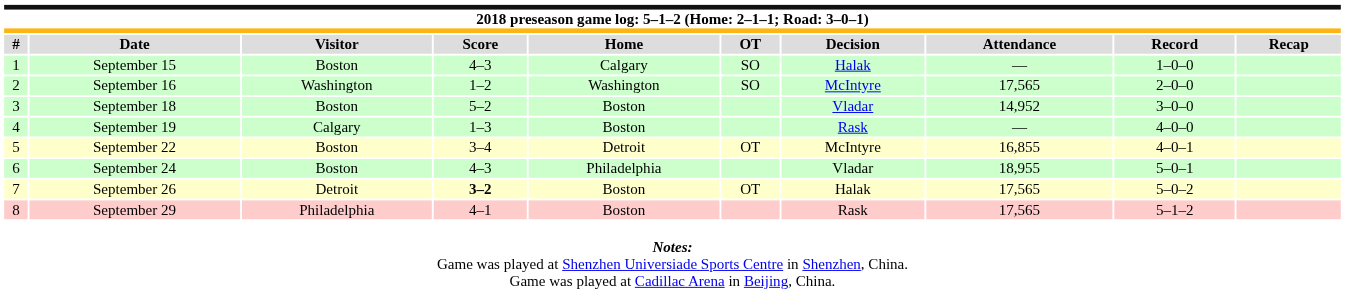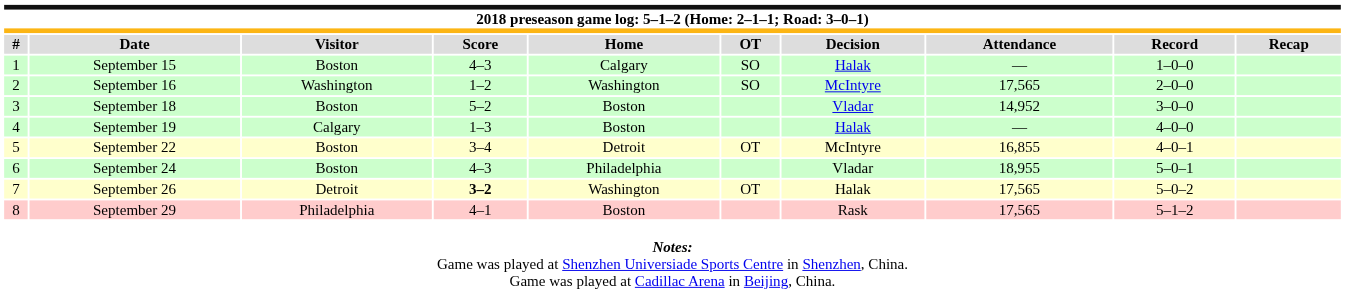(853, 127) Rask -> (853, 127) Halak
(624, 189) Boston -> (624, 189) Washington
